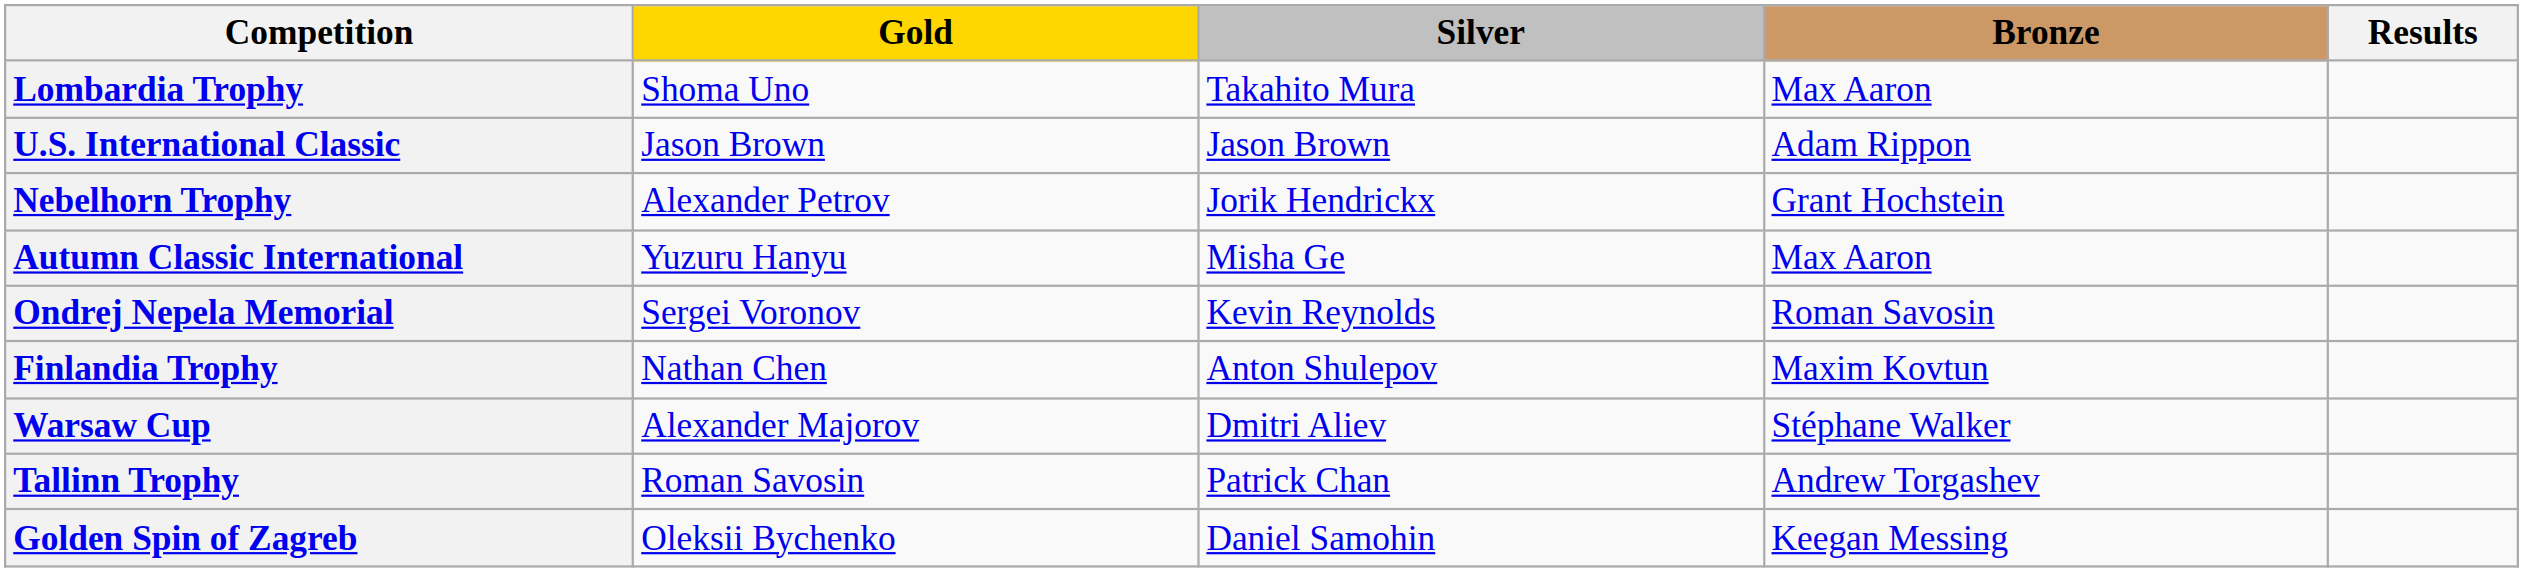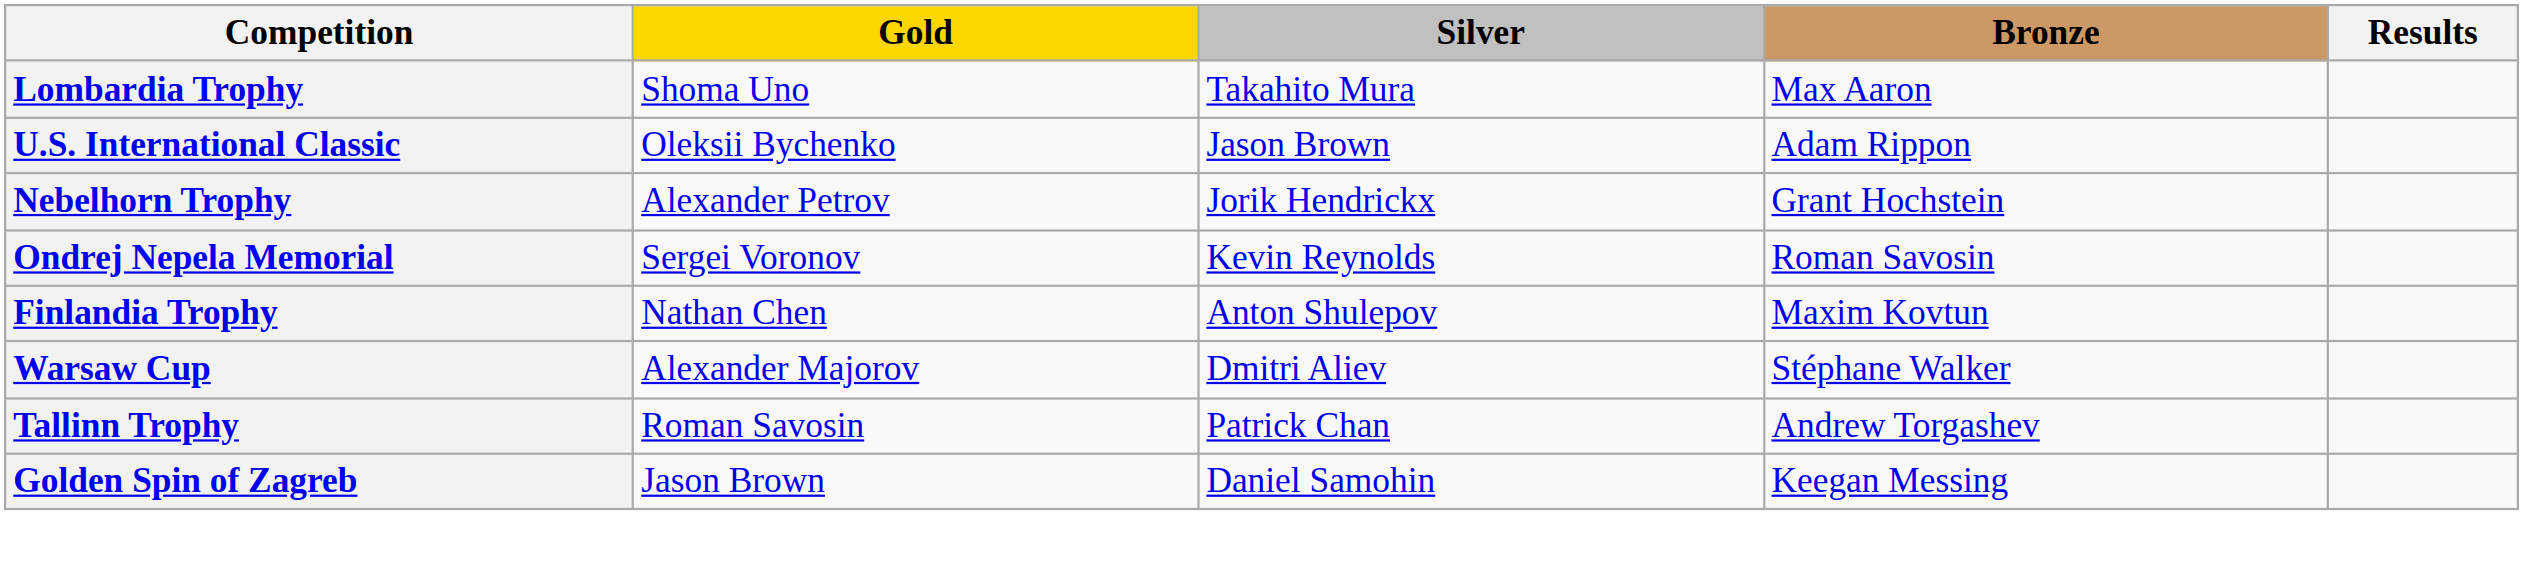(733, 144) Jason Brown -> (768, 144) Oleksii Bychenko
- row: (238, 256)
(768, 537) Oleksii Bychenko -> (733, 481) Jason Brown
